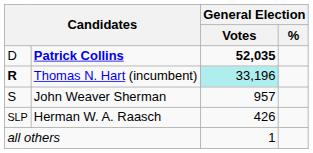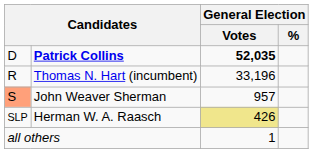(12, 76) bold -> (12, 76) normal
(256, 76) paleturquoise background -> (256, 76) no background
(12, 96) no background -> (12, 96) lightsalmon background
(265, 117) no background -> (265, 117) khaki background
